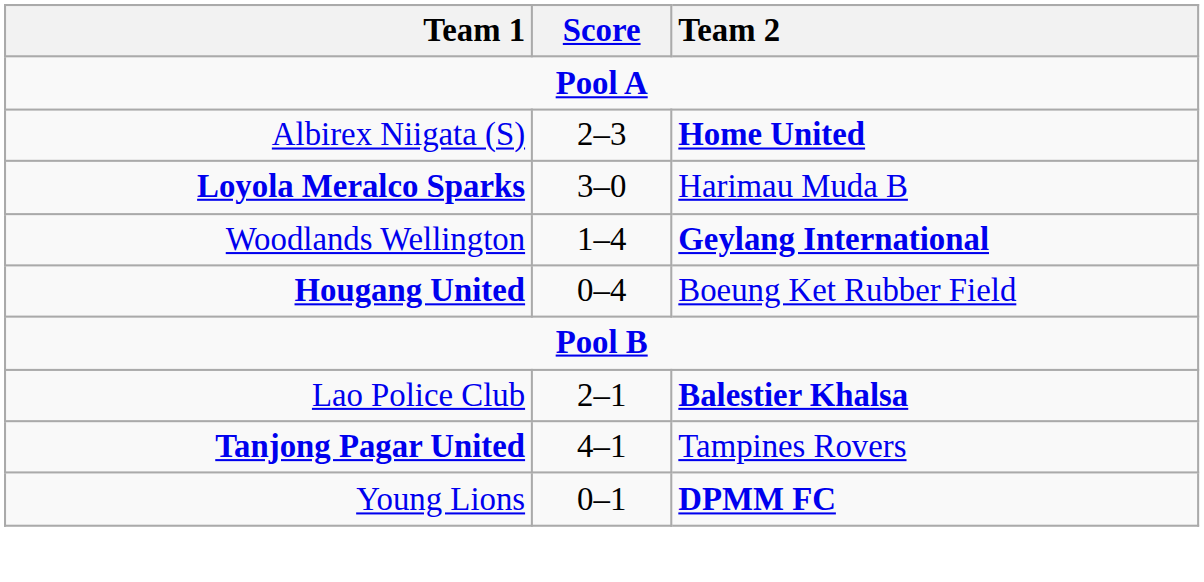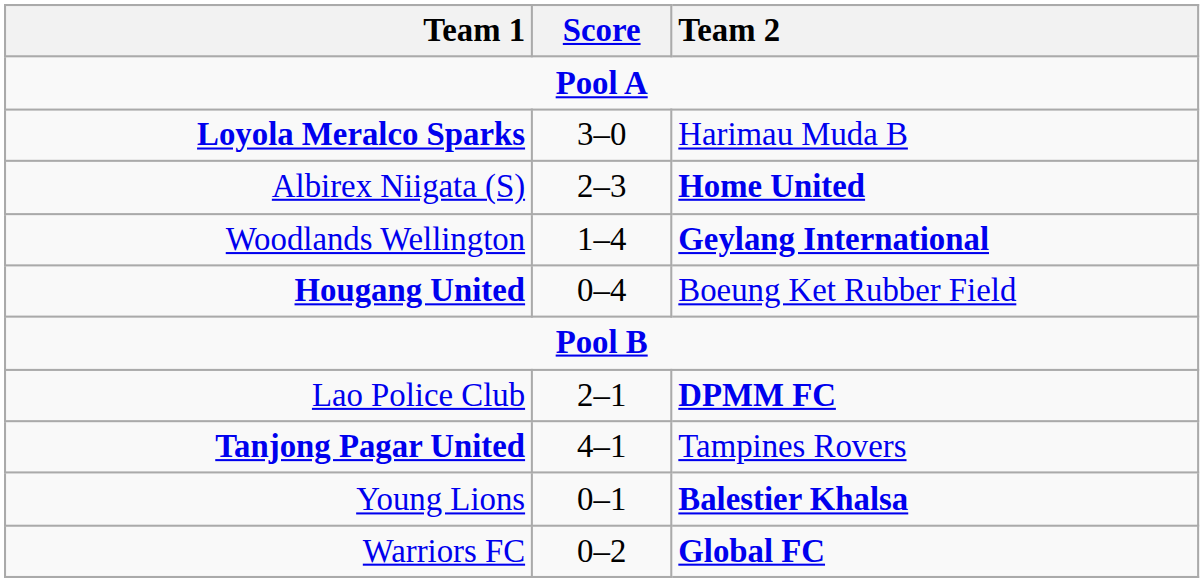rows swapped: (361, 186) <-> (398, 134)
(793, 394) Balestier Khalsa -> (757, 394) DPMM FC
(757, 498) DPMM FC -> (793, 498) Balestier Khalsa
+ row: (444, 550)
